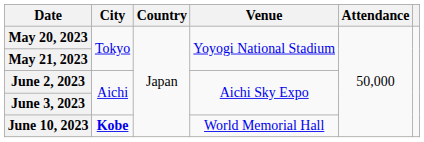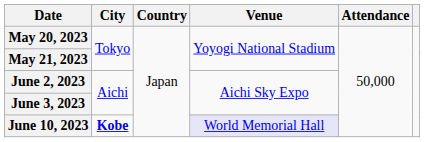(264, 125) no background -> (264, 125) lavender background
